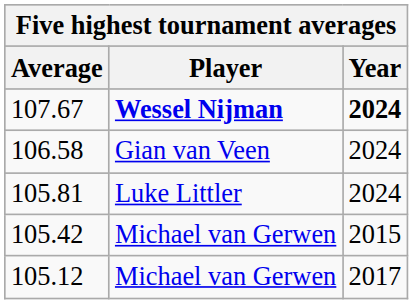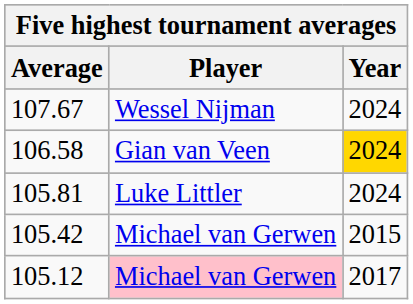(199, 109) bold -> (195, 109) normal
(375, 109) bold -> (375, 109) normal
(375, 151) no background -> (375, 151) gold background
(226, 276) no background -> (226, 276) pink background
